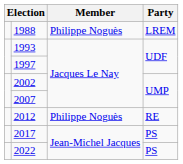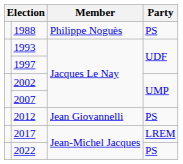(160, 30) LREM -> (151, 30) PS
(86, 116) Philippe Noguès -> (87, 116) Jean Giovannelli
(152, 116) RE -> (151, 116) PS
(151, 133) PS -> (160, 133) LREM
